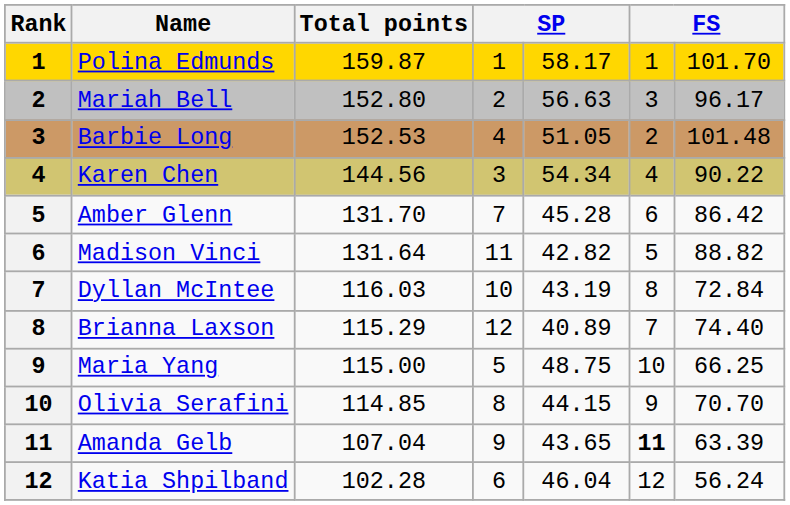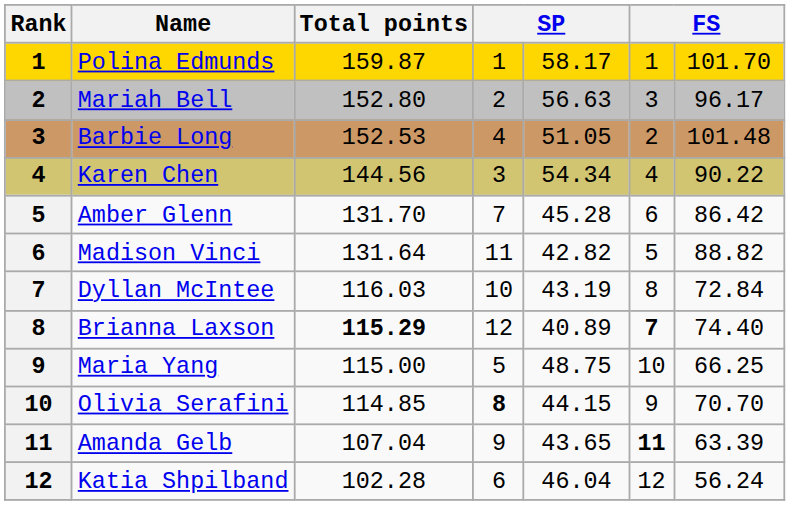(384, 329) normal -> (384, 329) bold
(651, 329) normal -> (651, 329) bold
(499, 405) normal -> (499, 405) bold
